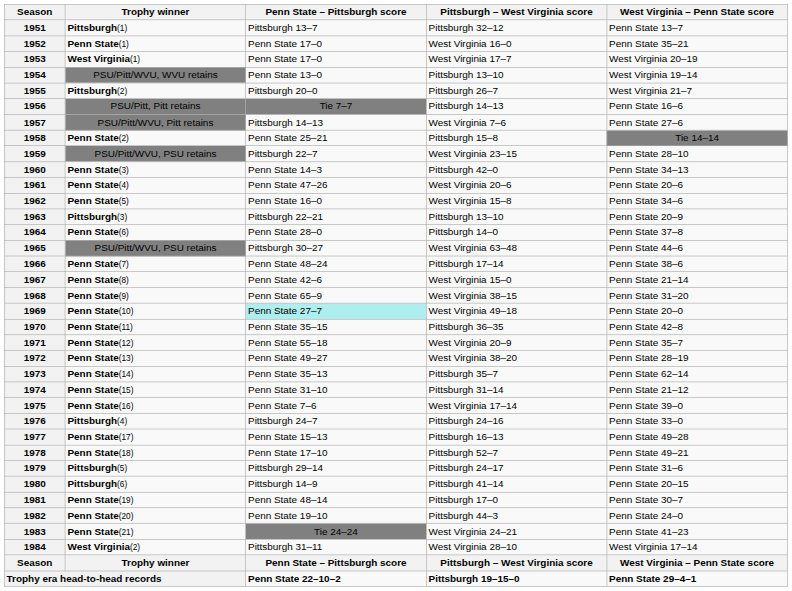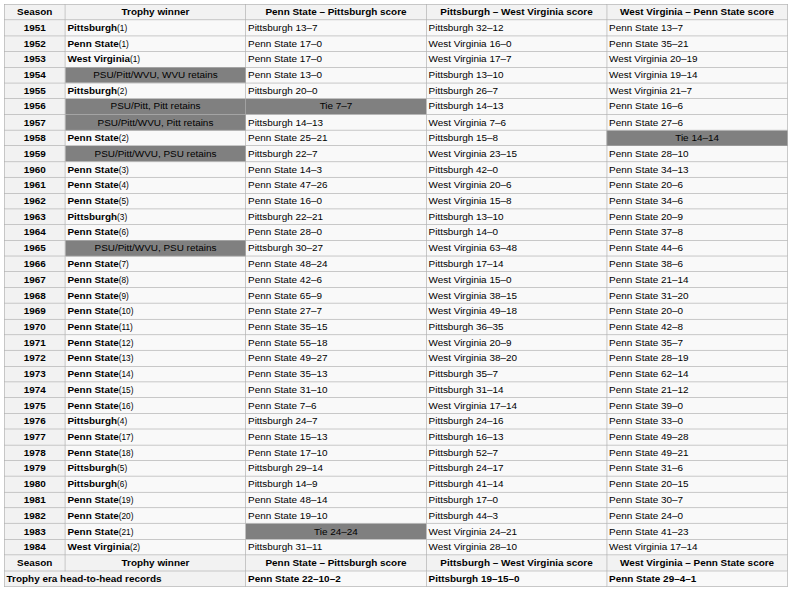(285, 311) paleturquoise background -> (285, 311) no background
